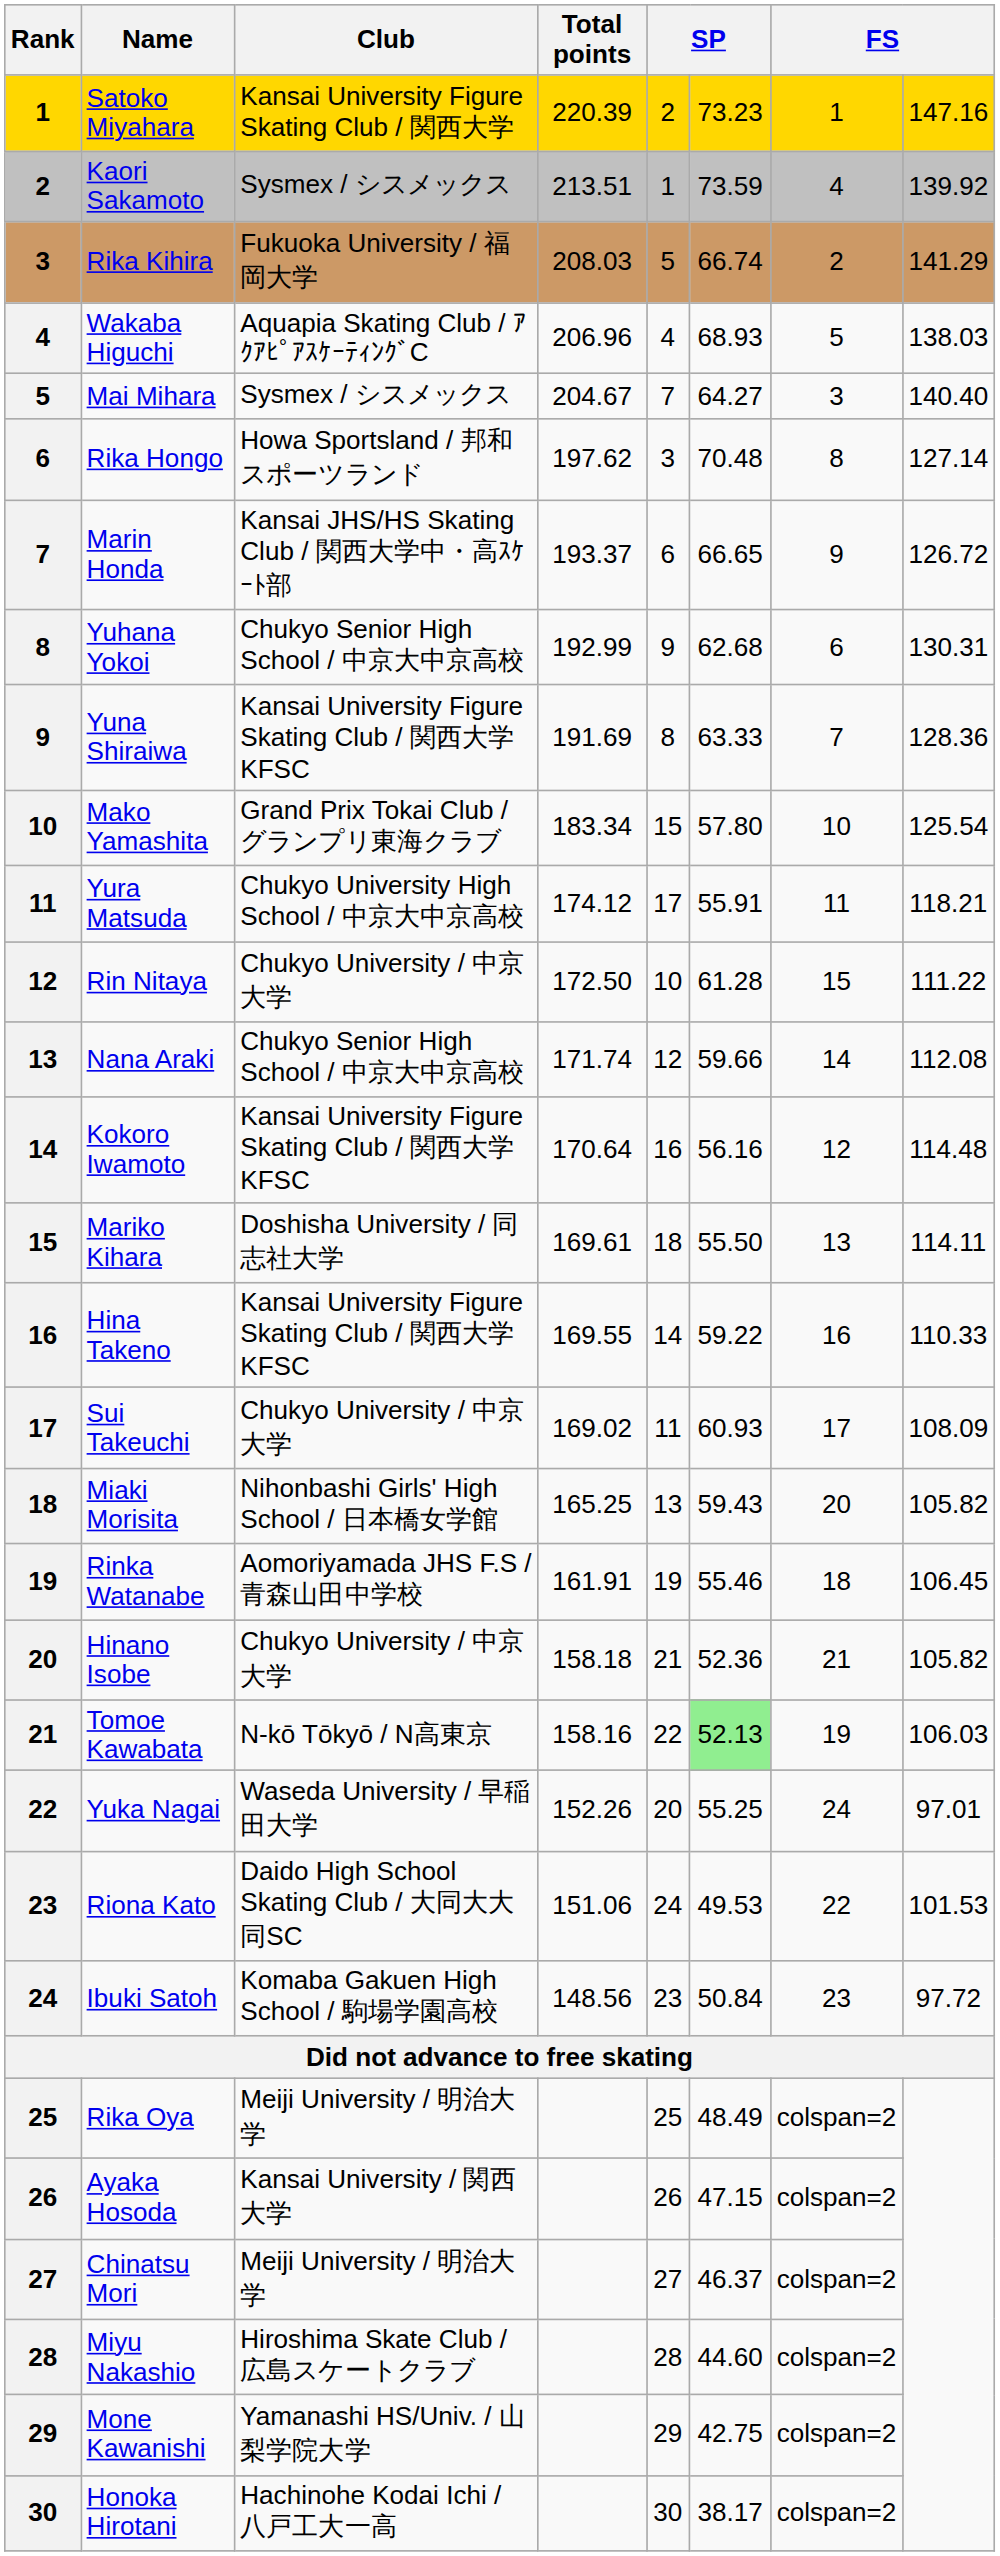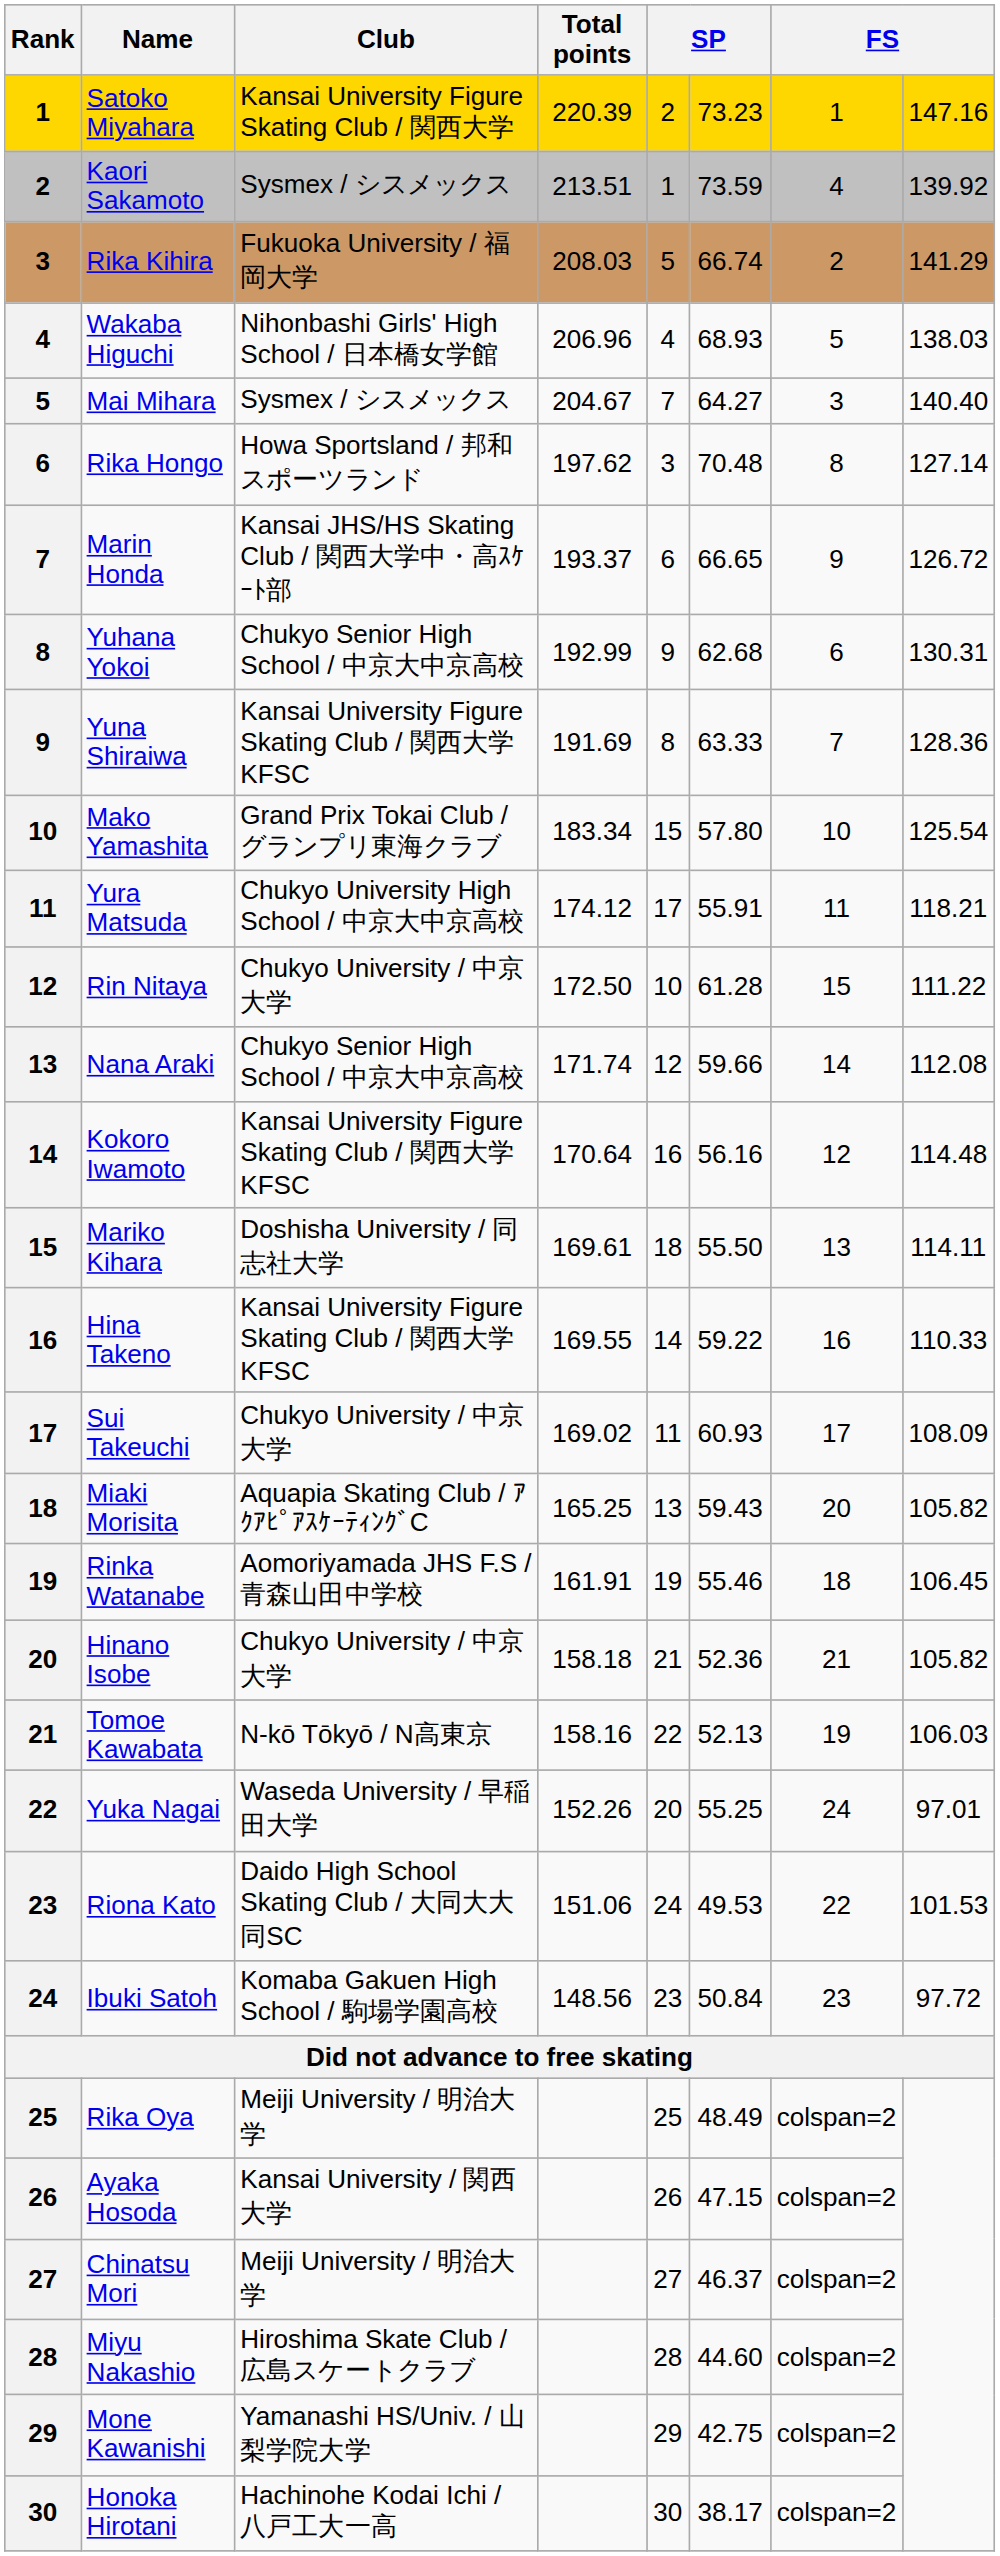(383, 337) Aquapia Skating Club / ｱｸｱﾋﾟｱｽｹｰﾃｨﾝｸﾞC -> (369, 338) Nihonbashi Girls' High School / 日本橋女学館
(369, 1503) Nihonbashi Girls' High School / 日本橋女学館 -> (383, 1508) Aquapia Skating Club / ｱｸｱﾋﾟｱｽｹｰﾃｨﾝｸﾞC
(730, 1734) lightgreen background -> (730, 1734) no background
